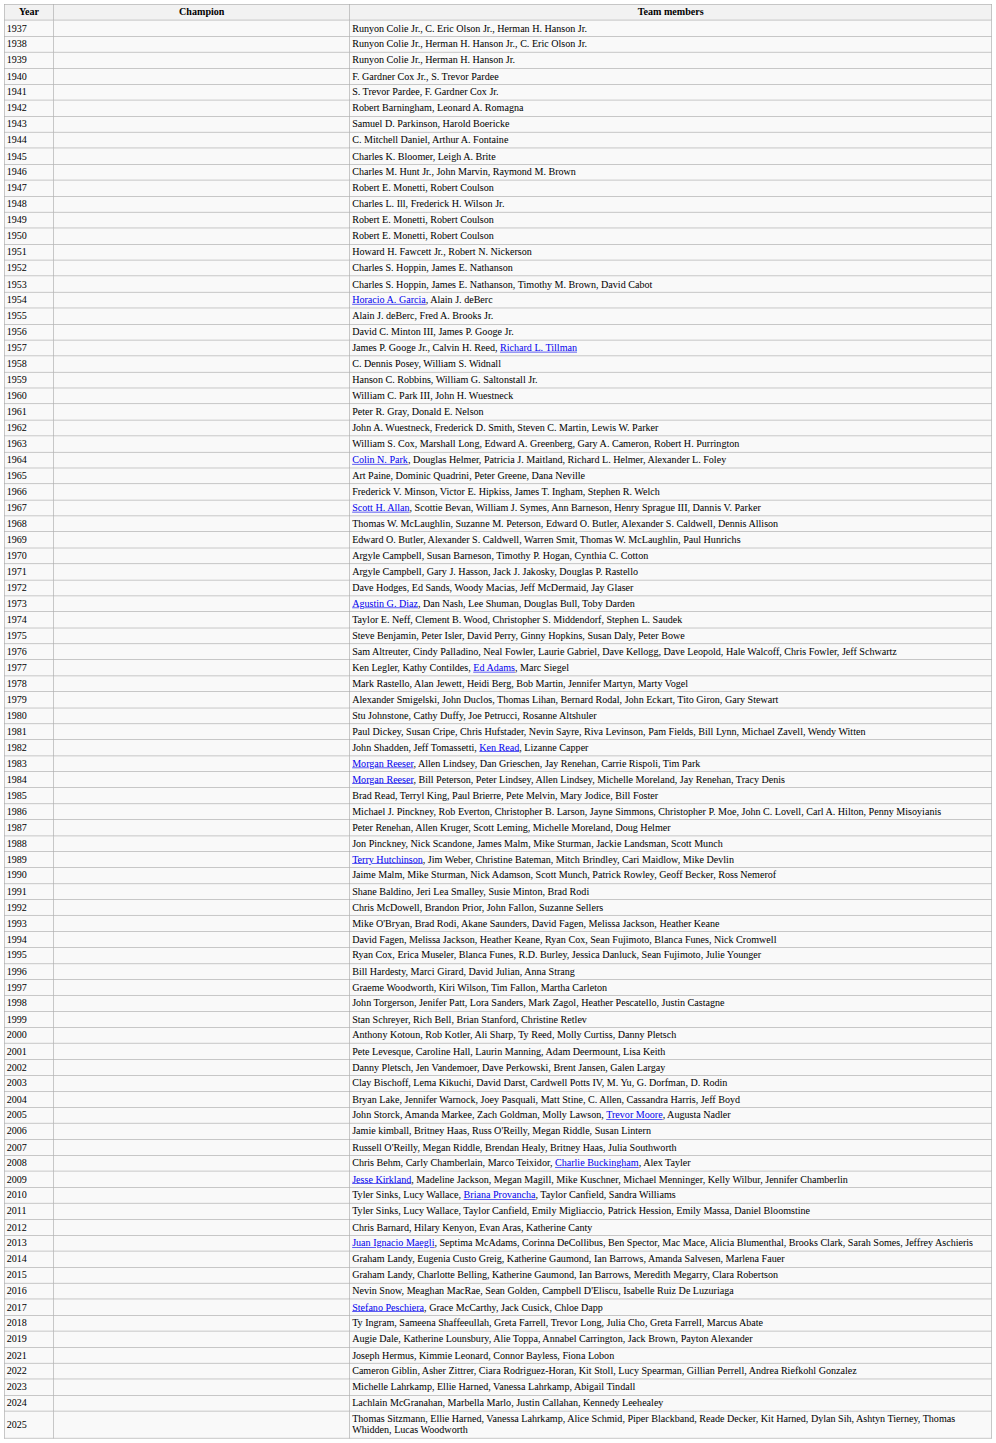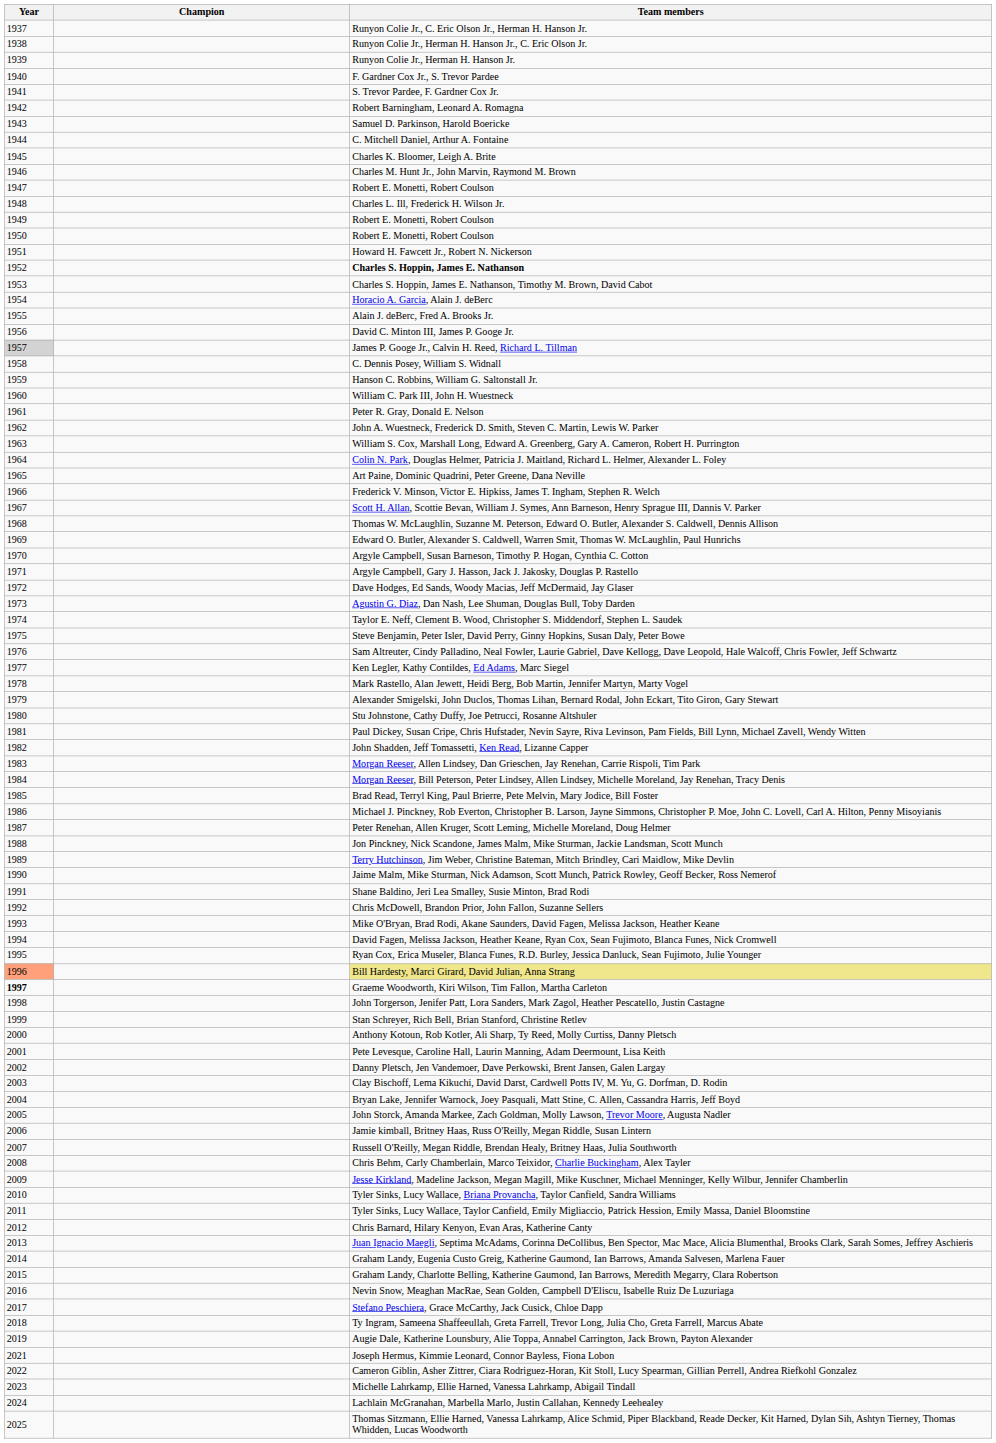(433, 268) normal -> (438, 268) bold
(17, 348) no background -> (17, 348) lightgrey background
(17, 971) no background -> (17, 971) lightsalmon background
(464, 971) no background -> (464, 971) khaki background
(17, 987) normal -> (17, 987) bold
